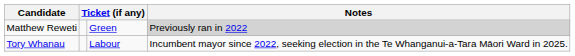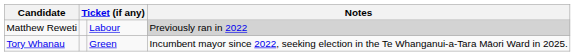(103, 28) Green -> (105, 28) Labour
(105, 44) Labour -> (103, 44) Green
